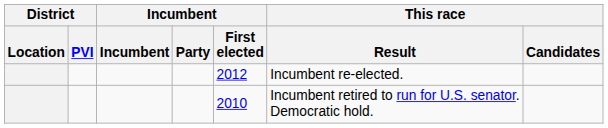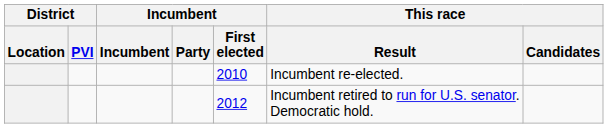(232, 74) 2012 -> (232, 74) 2010
(232, 104) 2010 -> (232, 104) 2012
